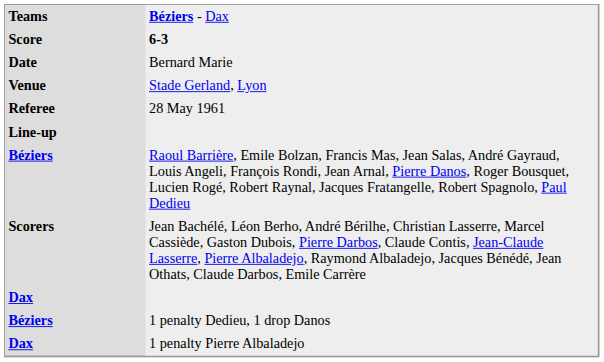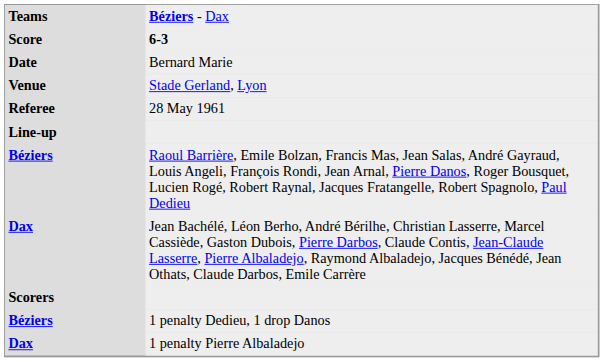(31, 226) Scorers -> (21, 226) Dax
(21, 297) Dax -> (31, 297) Scorers
